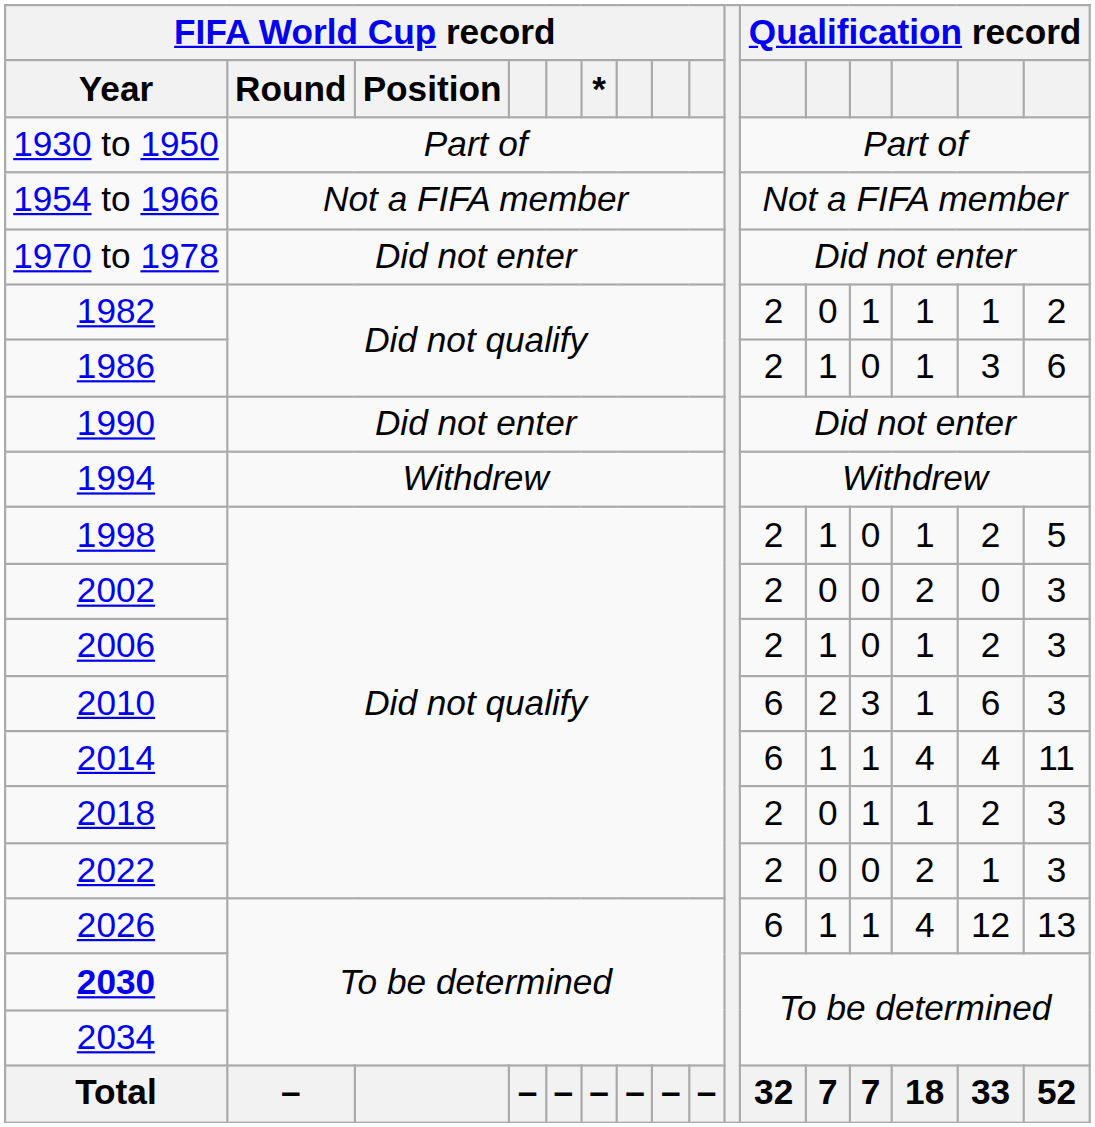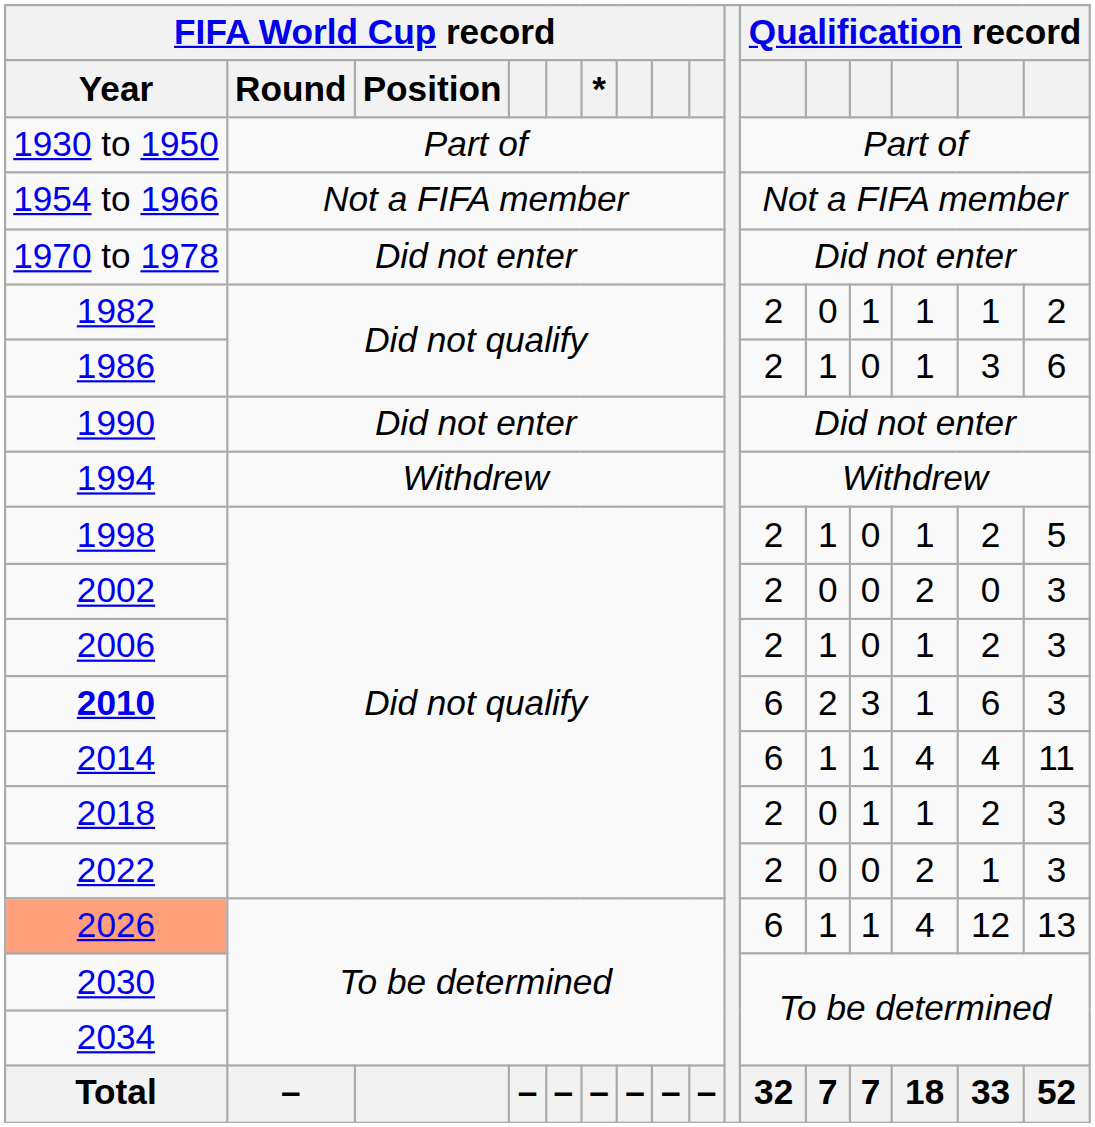(116, 702) normal -> (116, 702) bold
(116, 925) no background -> (116, 925) lightsalmon background
(116, 981) bold -> (116, 981) normal
